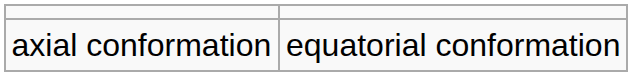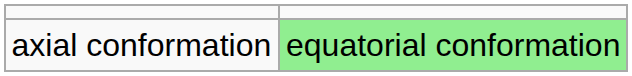(453, 44) no background -> (453, 44) lightgreen background
